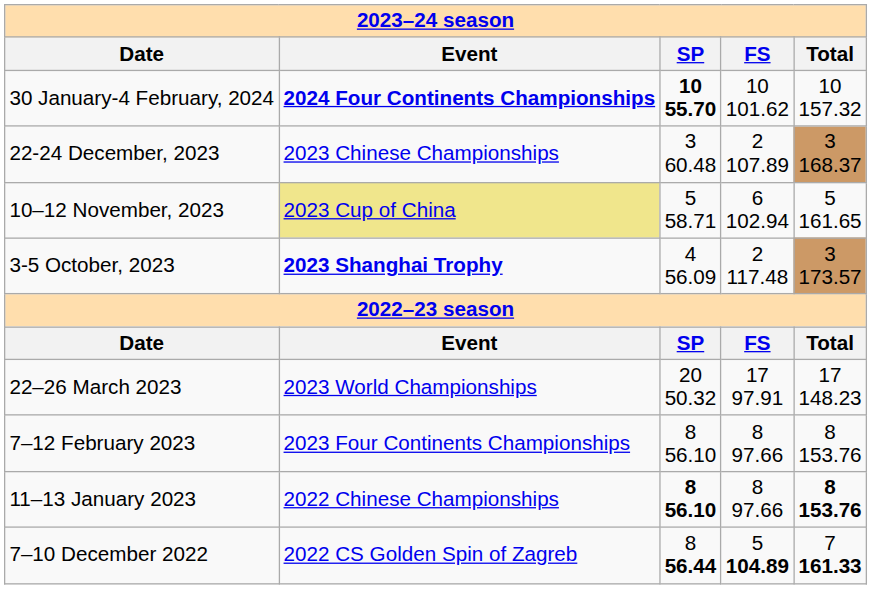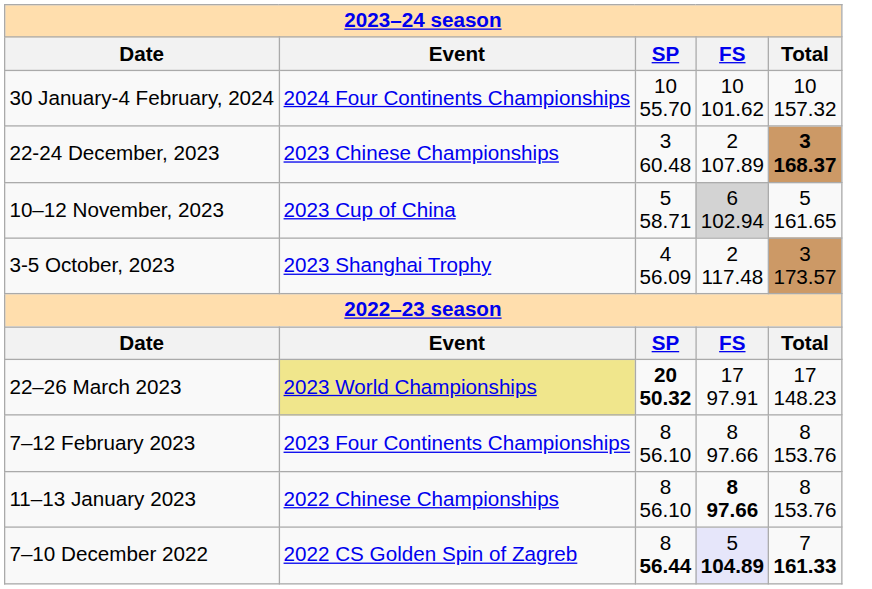(469, 97) bold -> (457, 97) normal
(690, 97) bold -> (665, 97) normal
(830, 153) normal -> (805, 153) bold
(370, 209) khaki background -> (370, 209) no background
(757, 209) no background -> (732, 209) lightgrey background
(393, 265) bold -> (387, 265) normal
(410, 387) no background -> (410, 387) khaki background
(690, 387) normal -> (665, 387) bold
(690, 499) bold -> (665, 499) normal
(757, 499) normal -> (732, 499) bold
(830, 499) bold -> (805, 499) normal
(757, 555) no background -> (732, 555) lavender background
